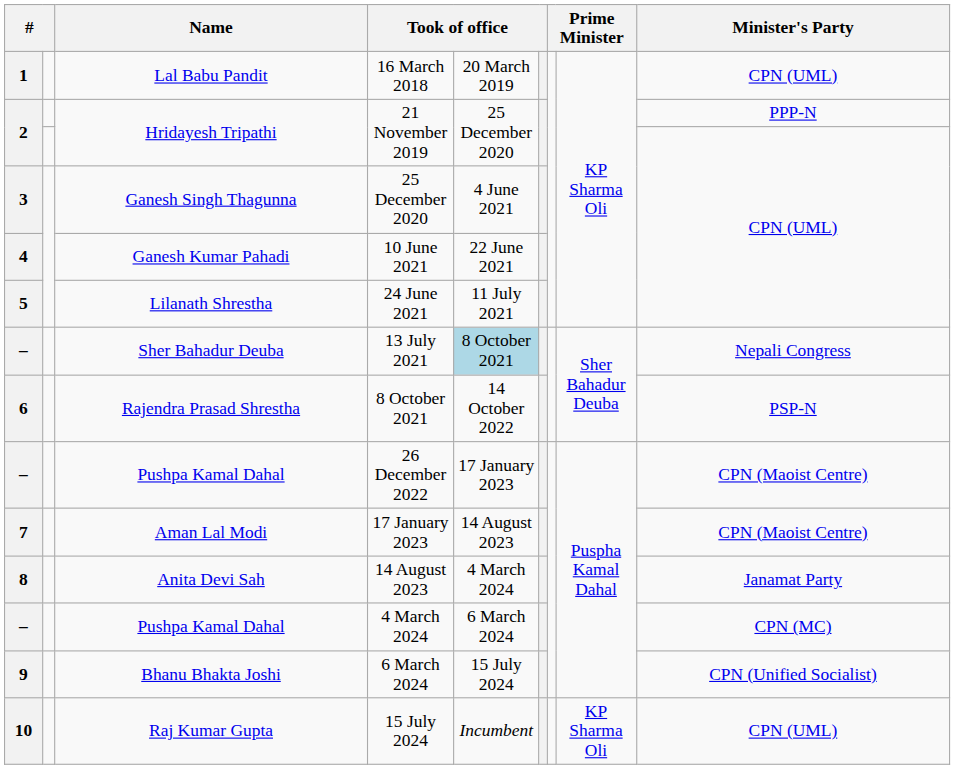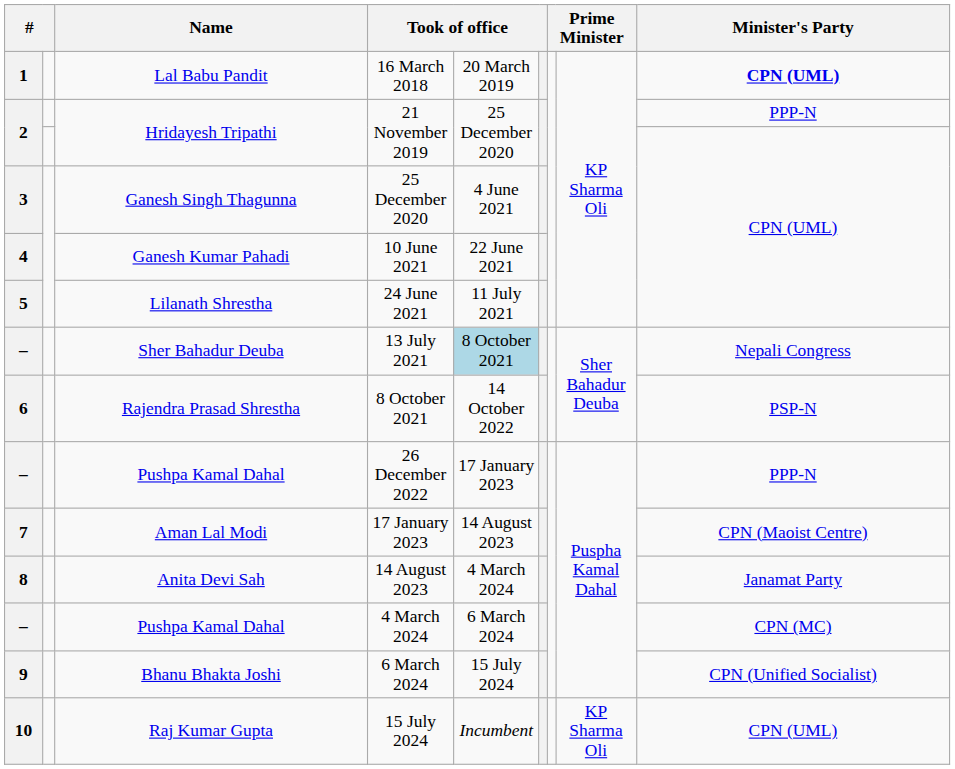(793, 75) normal -> (793, 75) bold
(793, 475) CPN (Maoist Centre) -> (793, 475) PPP-N
